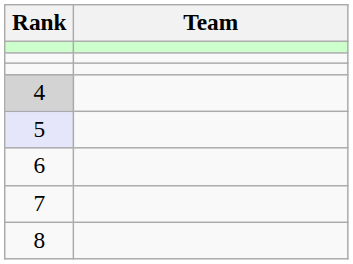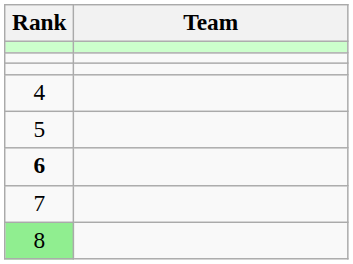(39, 92) lightgrey background -> (39, 92) no background
(39, 129) lavender background -> (39, 129) no background
(39, 166) normal -> (39, 166) bold
(39, 240) no background -> (39, 240) lightgreen background
